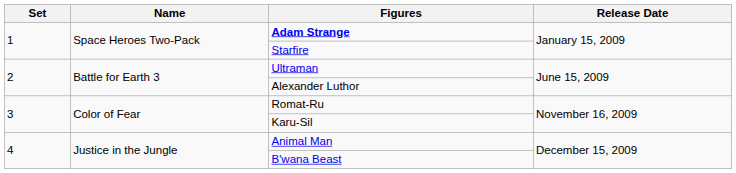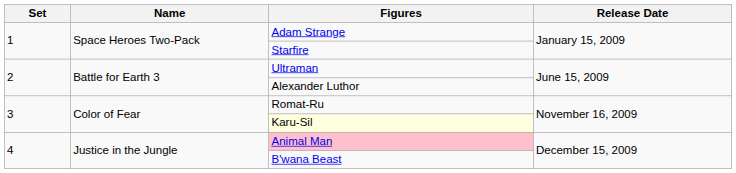(311, 31) bold -> (308, 31) normal
(292, 123) no background -> (292, 123) lightyellow background
(302, 141) no background -> (302, 141) pink background
